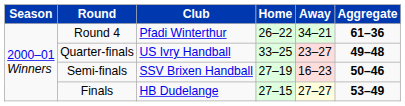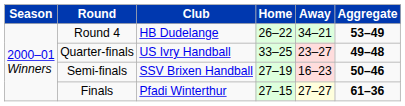(183, 33) Pfadi Winterthur -> (179, 33) HB Dudelange
(367, 33) 61–36 -> (367, 33) 53–49
(179, 91) HB Dudelange -> (183, 91) Pfadi Winterthur
(367, 91) 53–49 -> (367, 91) 61–36
